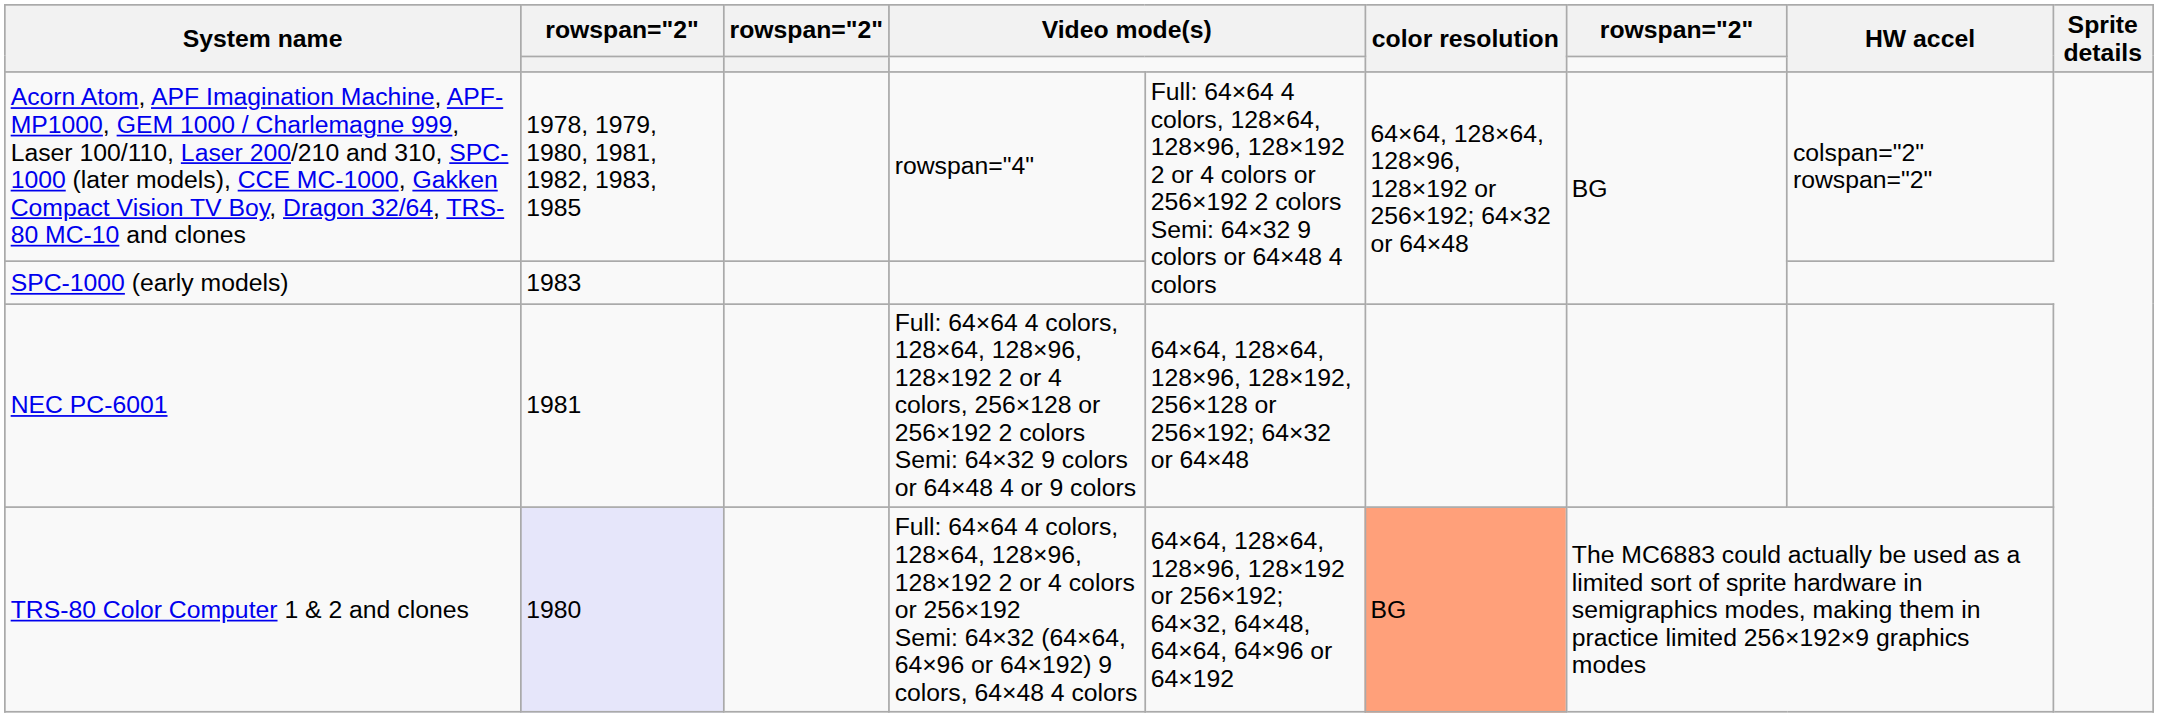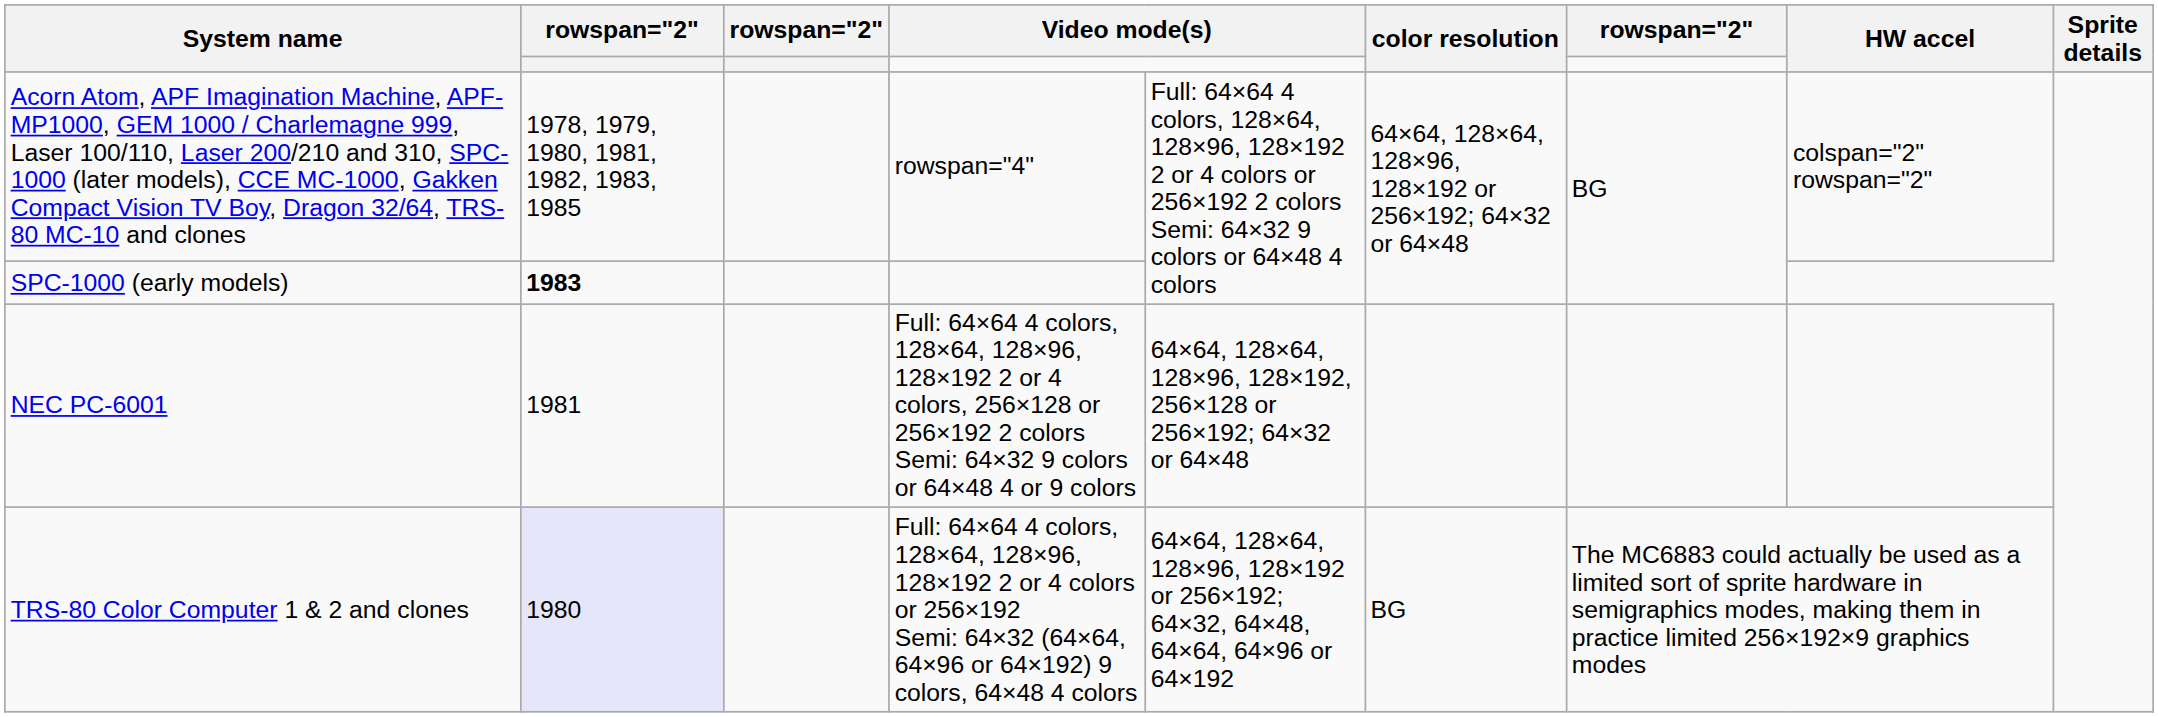(554, 283) normal -> (554, 283) bold
(1388, 610) lightsalmon background -> (1388, 610) no background
